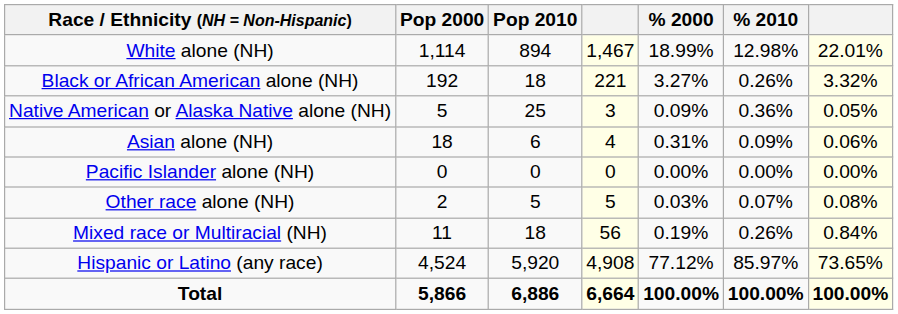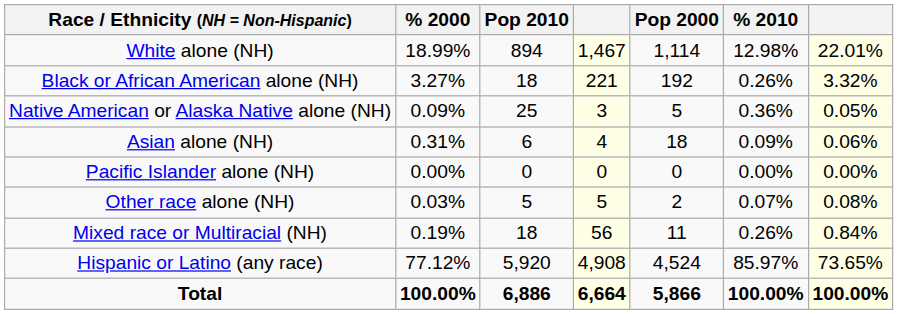columns swapped: (442, 19) <-> (681, 19)
